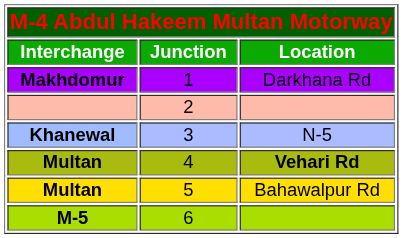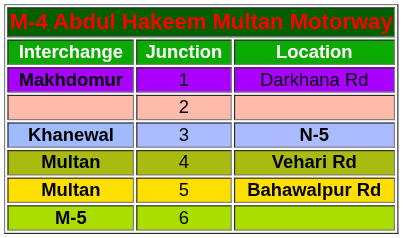(317, 135) normal -> (314, 135) bold
(317, 190) normal -> (314, 190) bold
